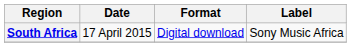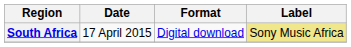(296, 32) no background -> (296, 32) khaki background
